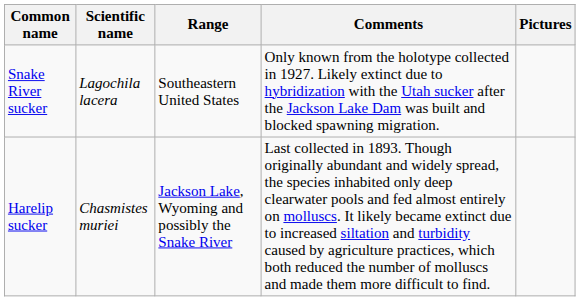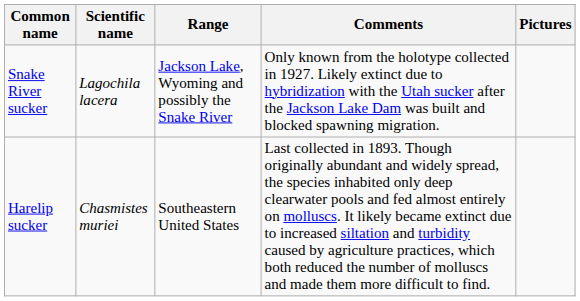(199, 91) Southeastern United States -> (201, 91) Jackson Lake, Wyoming and possibly the Snake River
(201, 216) Jackson Lake, Wyoming and possibly the Snake River -> (199, 216) Southeastern United States
